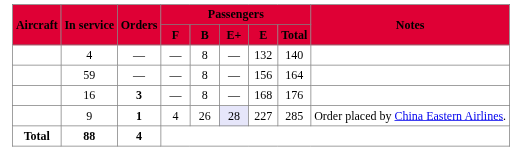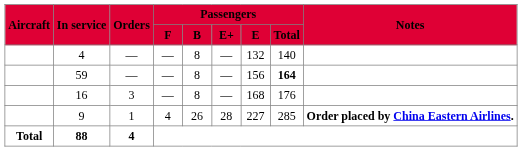(294, 75) normal -> (287, 75) bold
(139, 95) bold -> (132, 95) normal
(139, 115) bold -> (132, 115) normal
(234, 115) lavender background -> (226, 115) no background
(410, 115) normal -> (410, 115) bold
